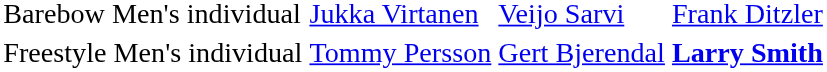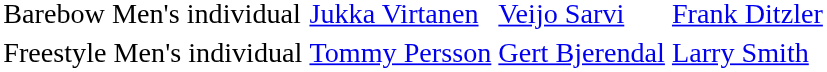(747, 52) bold -> (740, 52) normal
